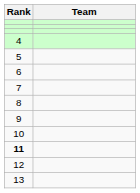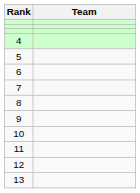(19, 149) bold -> (19, 149) normal
